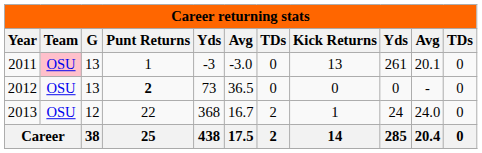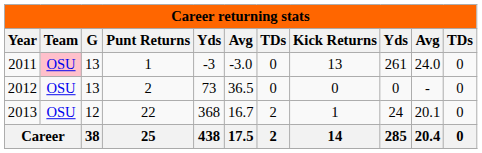(427, 64) 20.1 -> (427, 64) 24.0
(148, 88) bold -> (148, 88) normal
(427, 112) 24.0 -> (427, 112) 20.1
